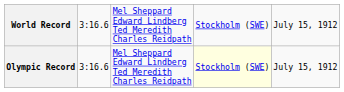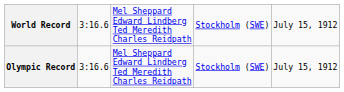(232, 67) lightyellow background -> (232, 67) no background
